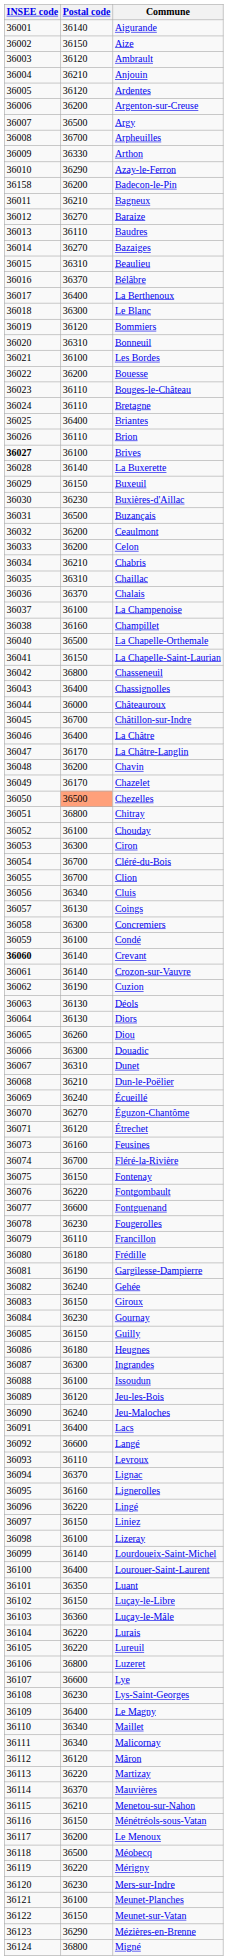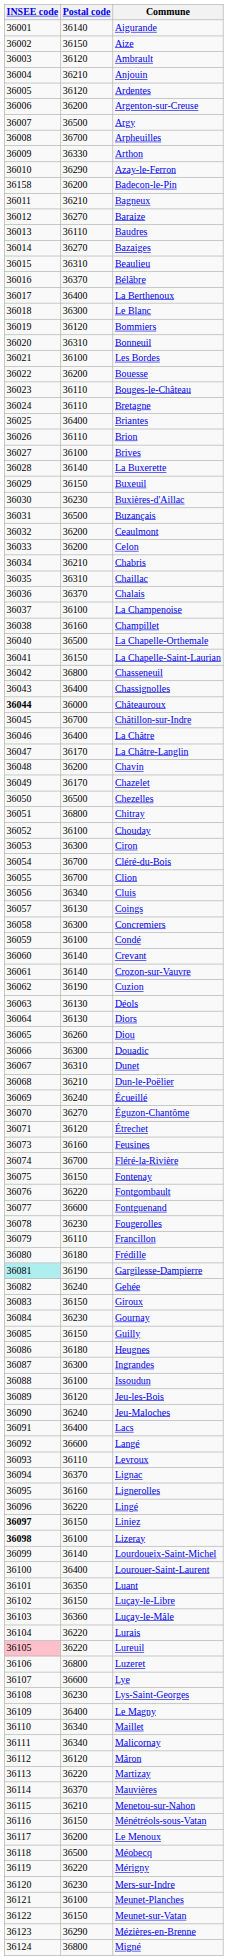(19, 452) bold -> (19, 452) normal
(19, 704) normal -> (19, 704) bold
(75, 798) lightsalmon background -> (75, 798) no background
(19, 956) bold -> (19, 956) normal
(19, 1270) no background -> (19, 1270) paleturquoise background
(19, 1522) normal -> (19, 1522) bold
(19, 1538) normal -> (19, 1538) bold
(19, 1648) no background -> (19, 1648) pink background
